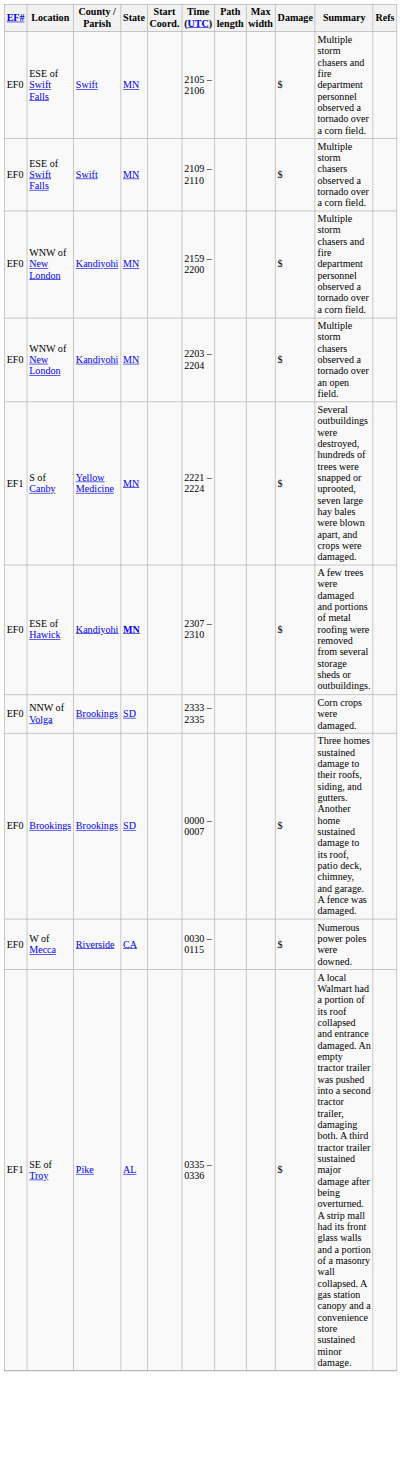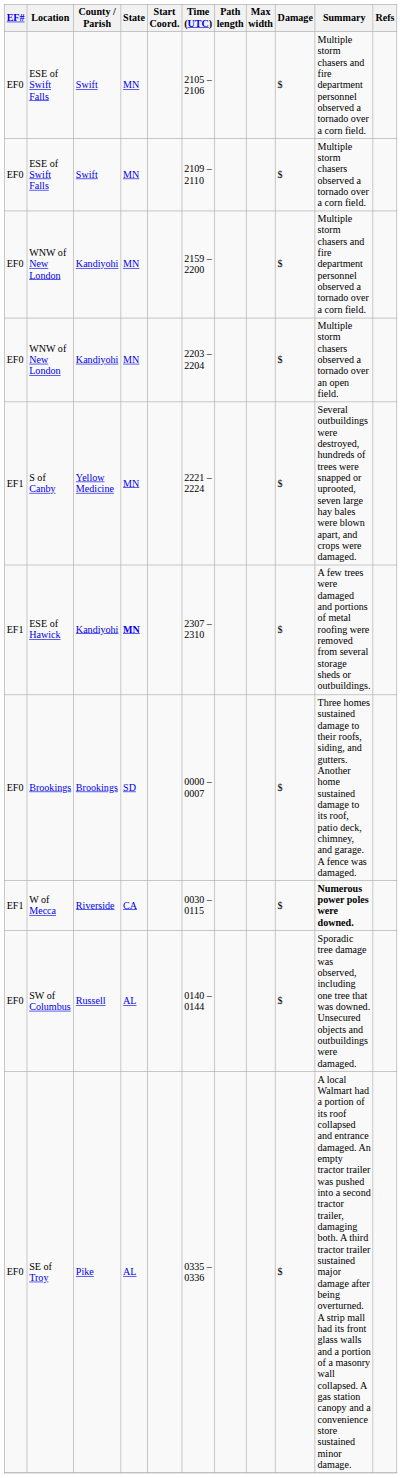(15, 630) EF0 -> (15, 630) EF1
- row: (47, 714)
(15, 944) EF0 -> (15, 905) EF1
(342, 944) normal -> (343, 905) bold
+ row: (50, 1001)
(15, 1170) EF1 -> (15, 1272) EF0
